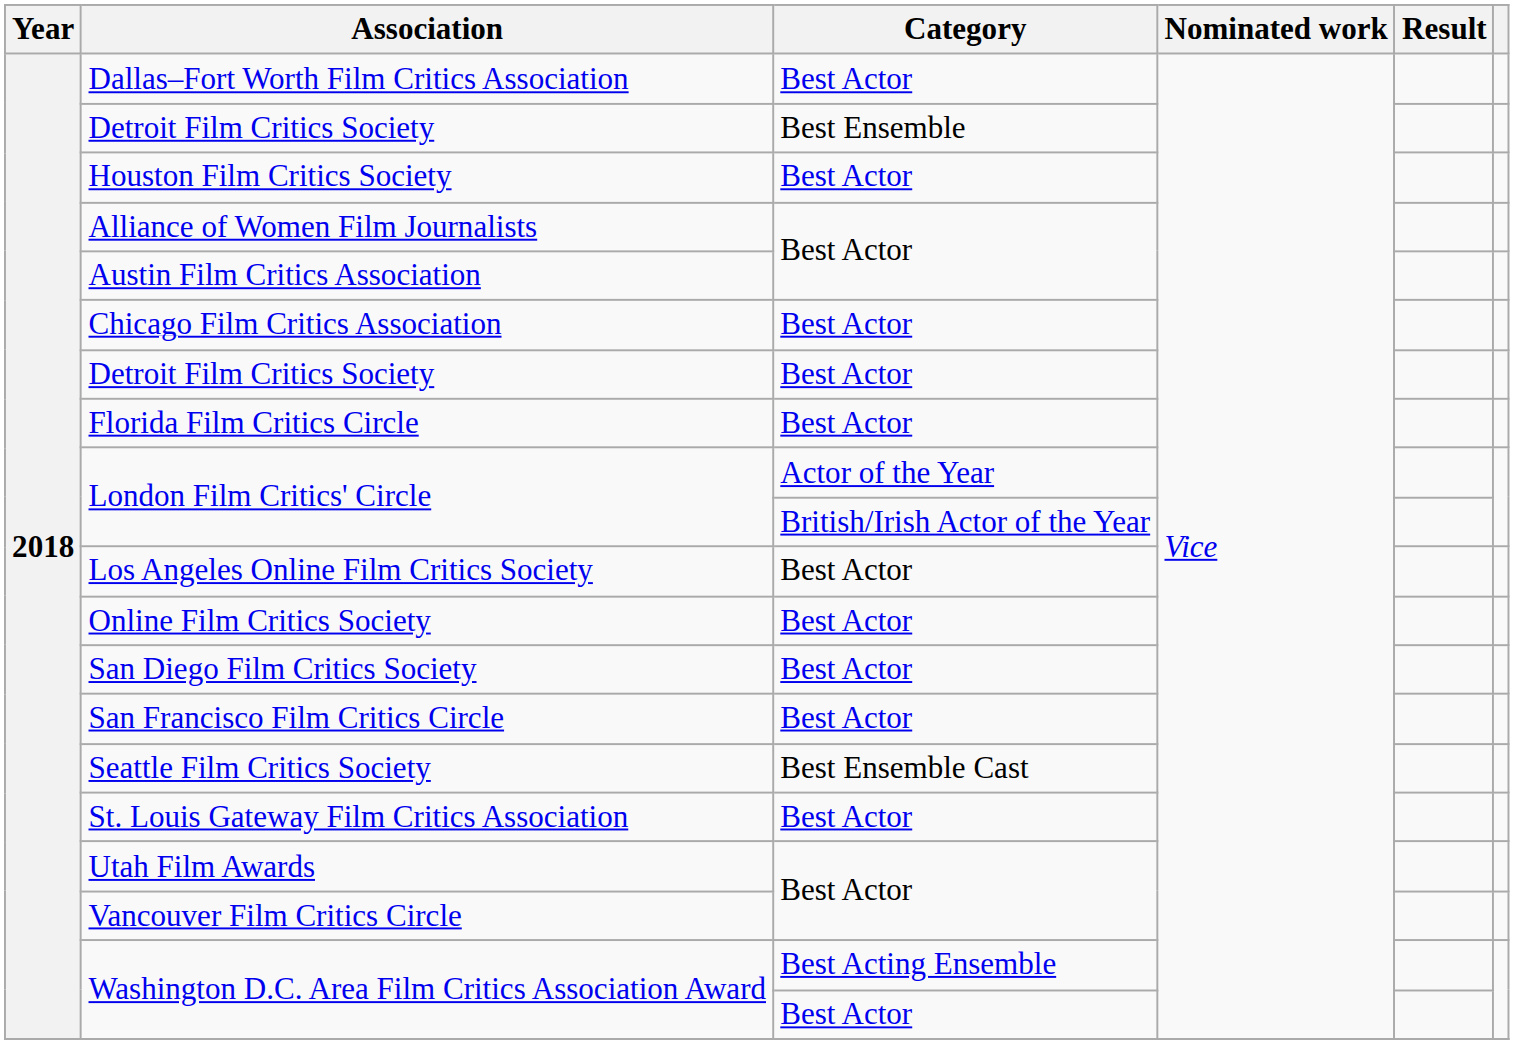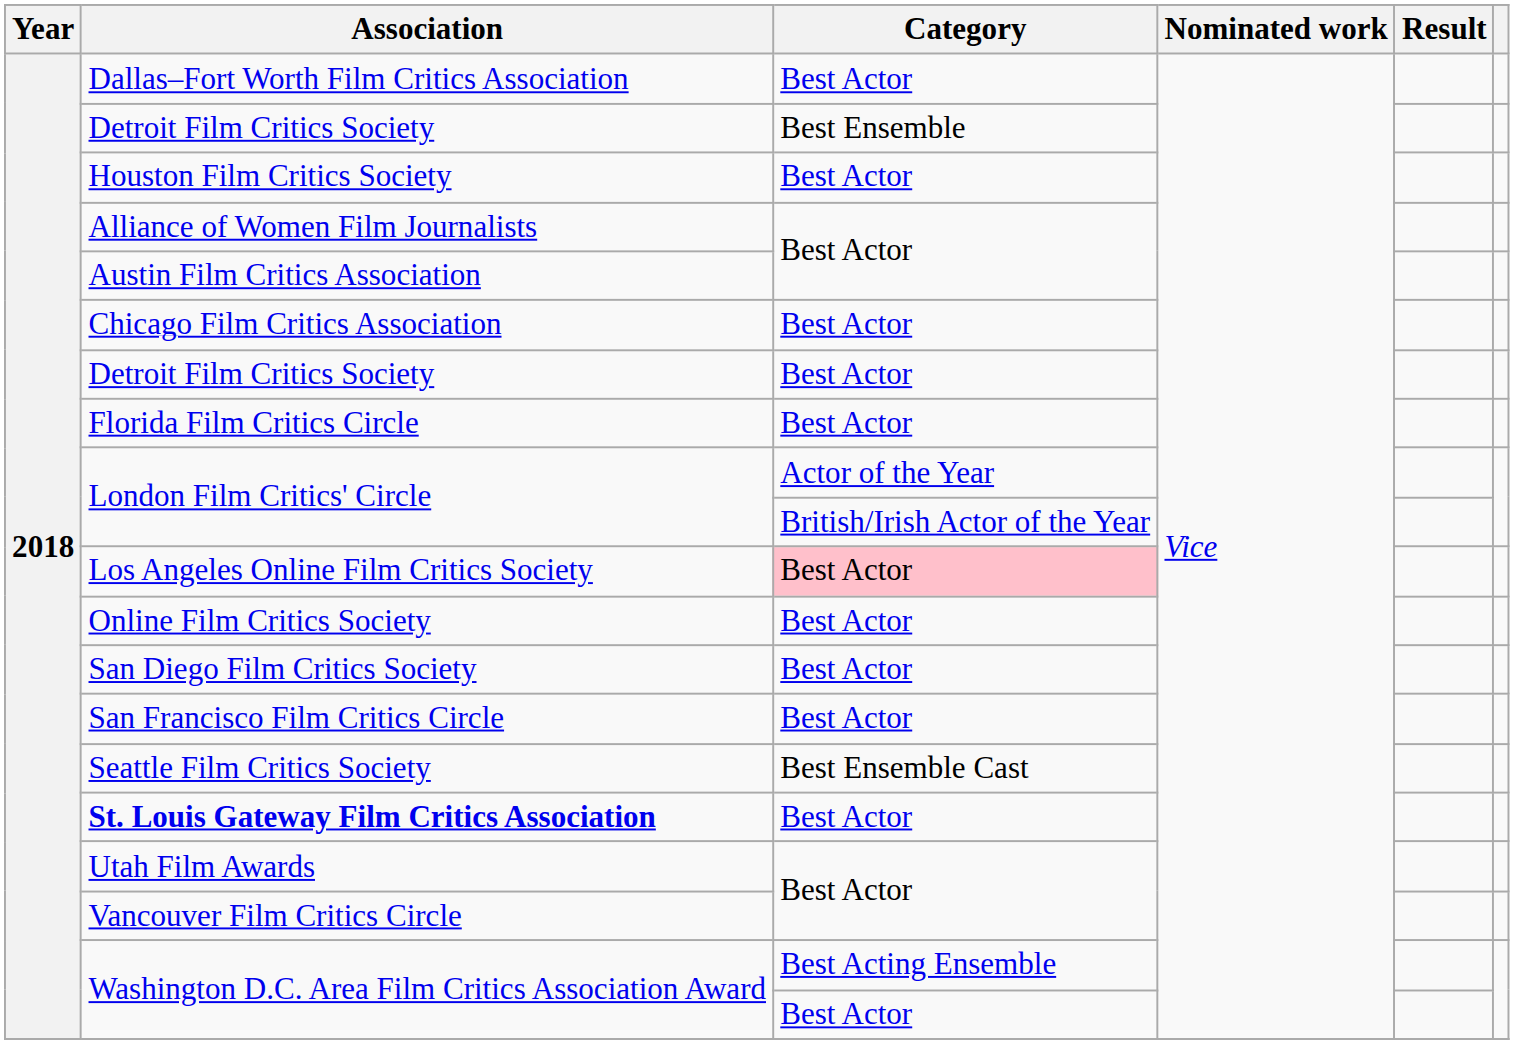(846, 570) no background -> (846, 570) pink background
(358, 816) normal -> (372, 816) bold
